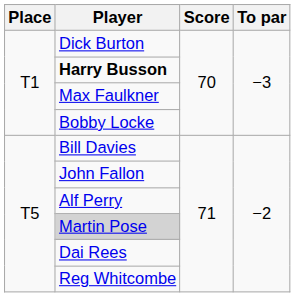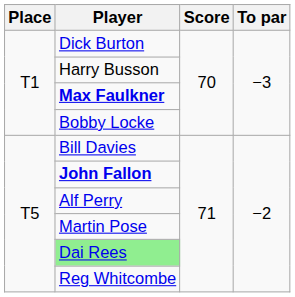(113, 69) bold -> (109, 69) normal
(109, 95) normal -> (112, 95) bold
(102, 174) normal -> (105, 174) bold
(103, 226) lightgrey background -> (103, 226) no background
(93, 252) no background -> (93, 252) lightgreen background
